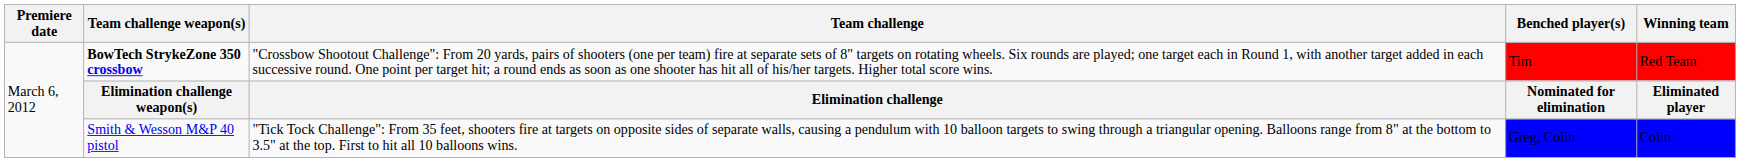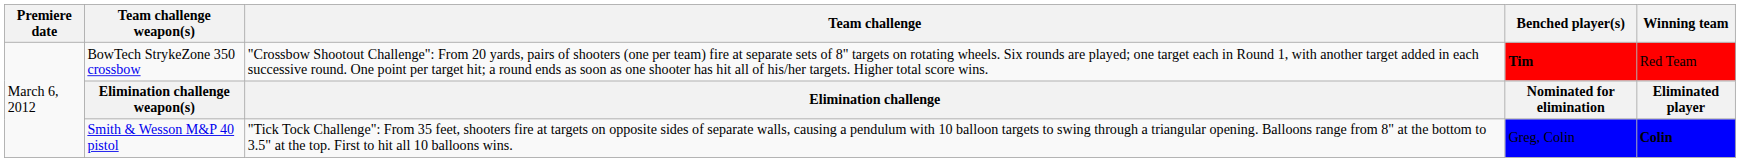(164, 61) bold -> (161, 61) normal
(1520, 61) normal -> (1521, 61) bold
(1655, 138) normal -> (1656, 138) bold
